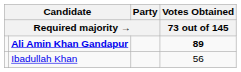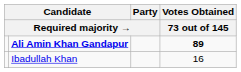(198, 59) 56 -> (198, 59) 16
